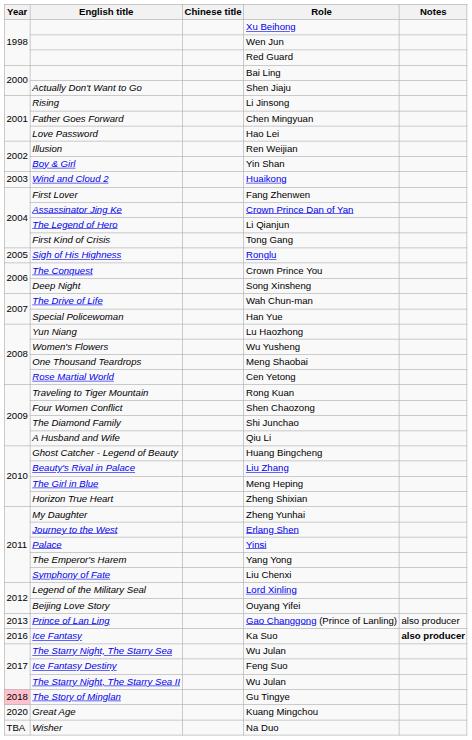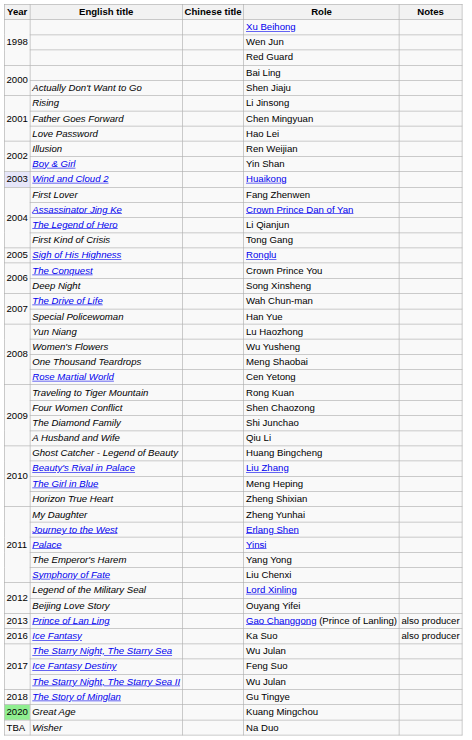(17, 179) no background -> (17, 179) lavender background
(433, 636) bold -> (431, 636) normal
(17, 697) pink background -> (17, 697) no background
(17, 712) no background -> (17, 712) lightgreen background
